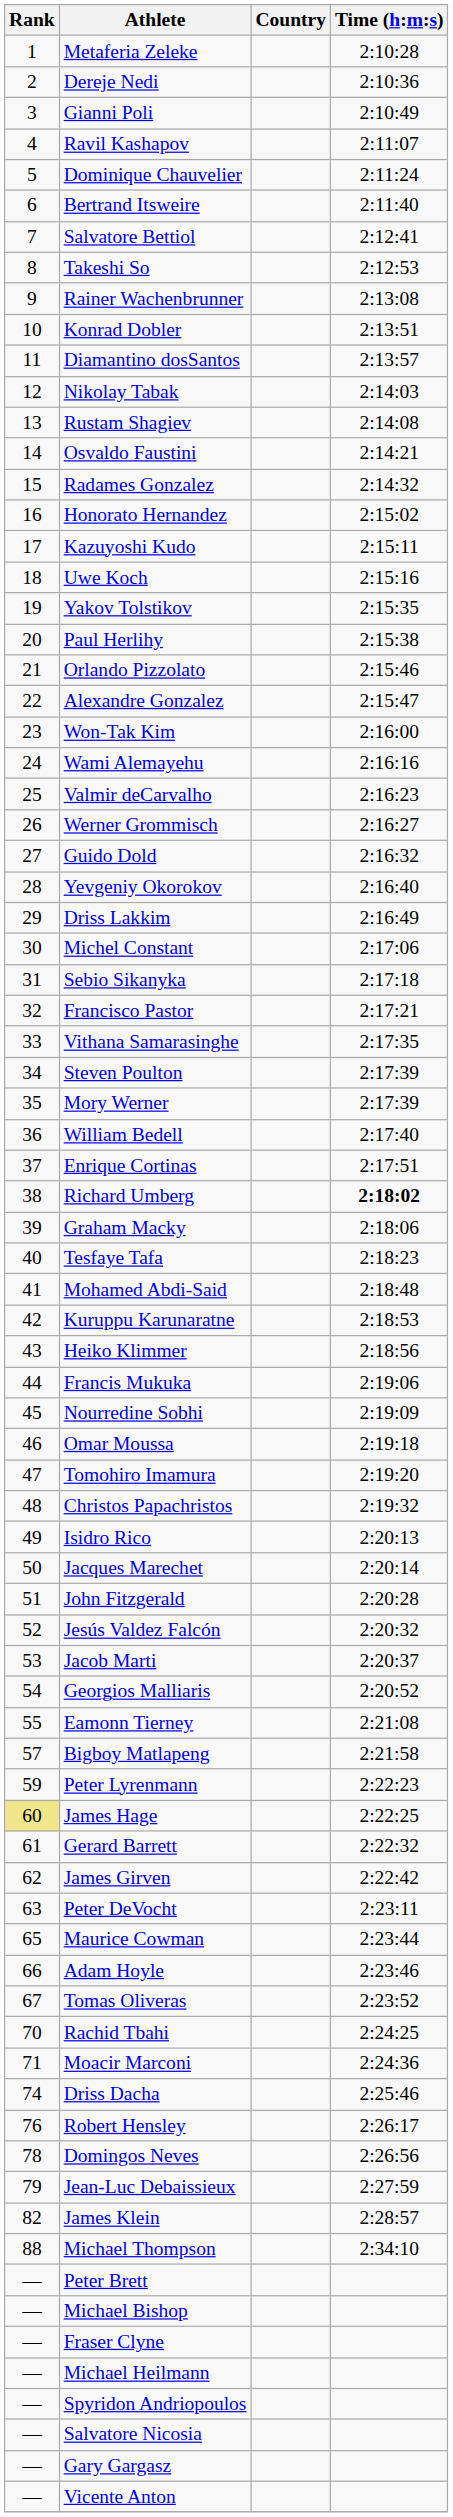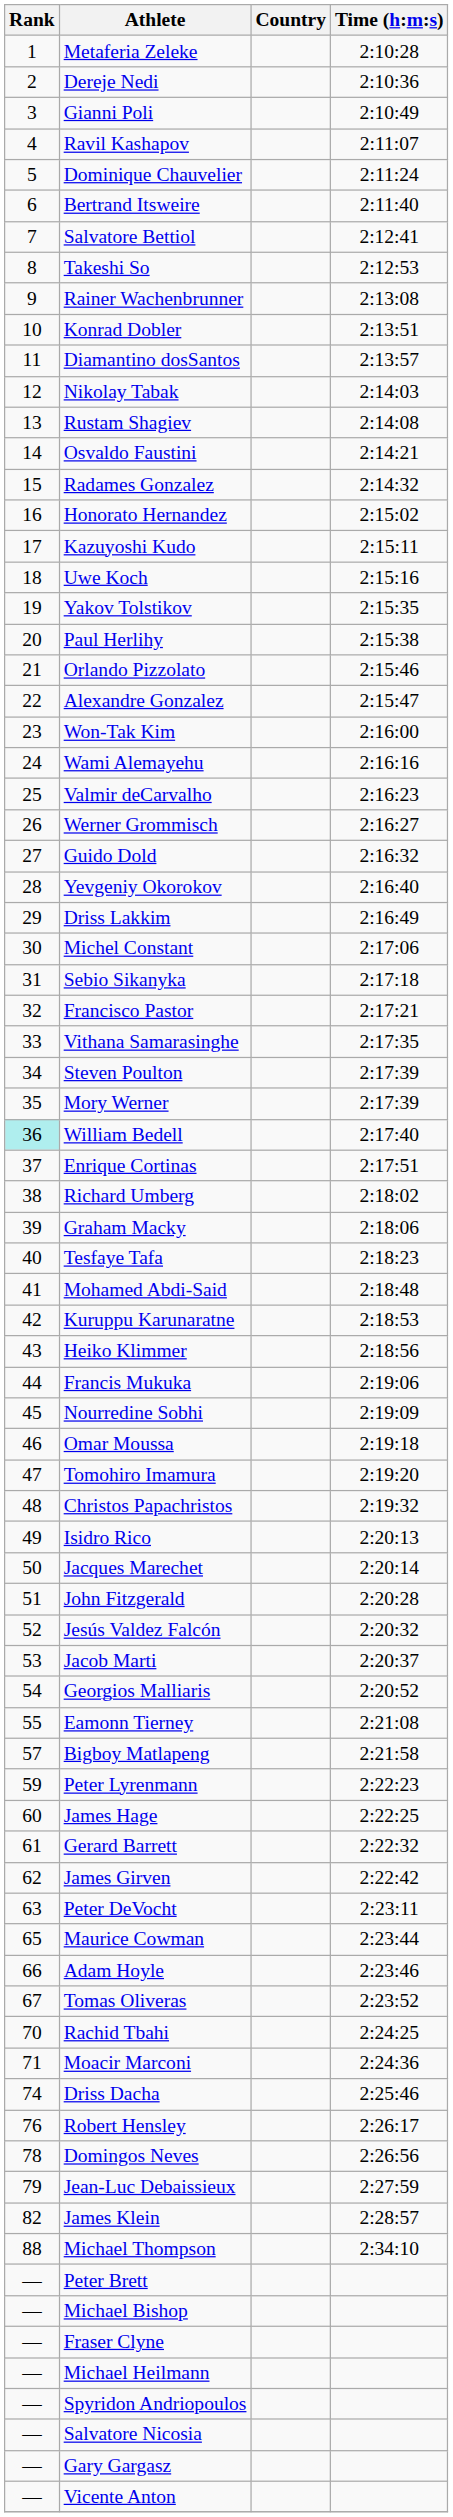(32, 1134) no background -> (32, 1134) paleturquoise background
(389, 1196) bold -> (389, 1196) normal
(32, 1815) khaki background -> (32, 1815) no background
